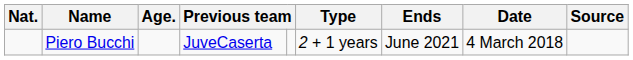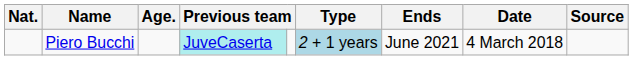(228, 42) no background -> (228, 42) paleturquoise background
(338, 42) no background -> (338, 42) lightblue background
